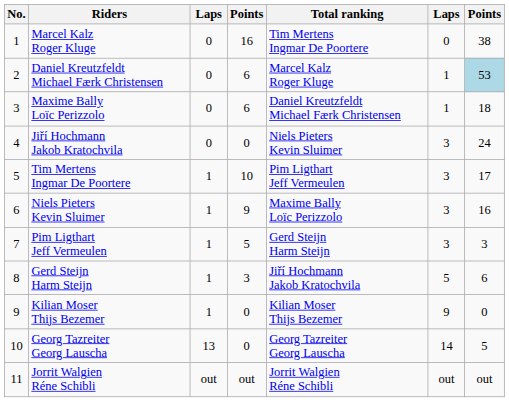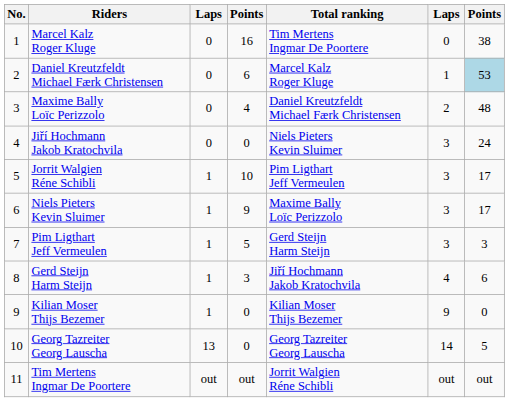(247, 108) 6 -> (247, 108) 4
(446, 108) 1 -> (446, 108) 2
(484, 108) 18 -> (484, 108) 48
(81, 176) Tim Mertens Ingmar De Poortere -> (67, 176) Jorrit Walgien Réne Schibli
(484, 210) 16 -> (484, 210) 17
(446, 278) 5 -> (446, 278) 4
(67, 379) Jorrit Walgien Réne Schibli -> (81, 379) Tim Mertens Ingmar De Poortere
